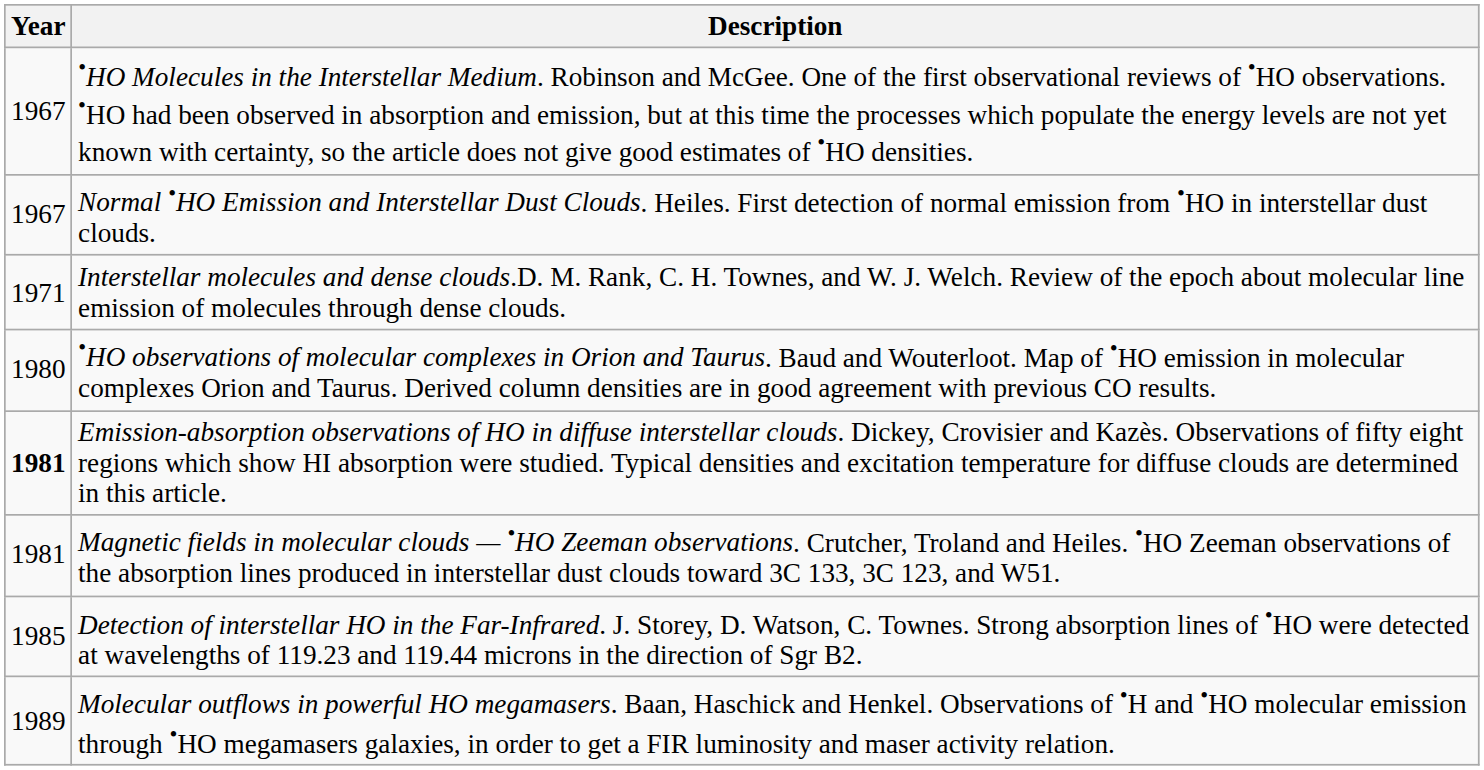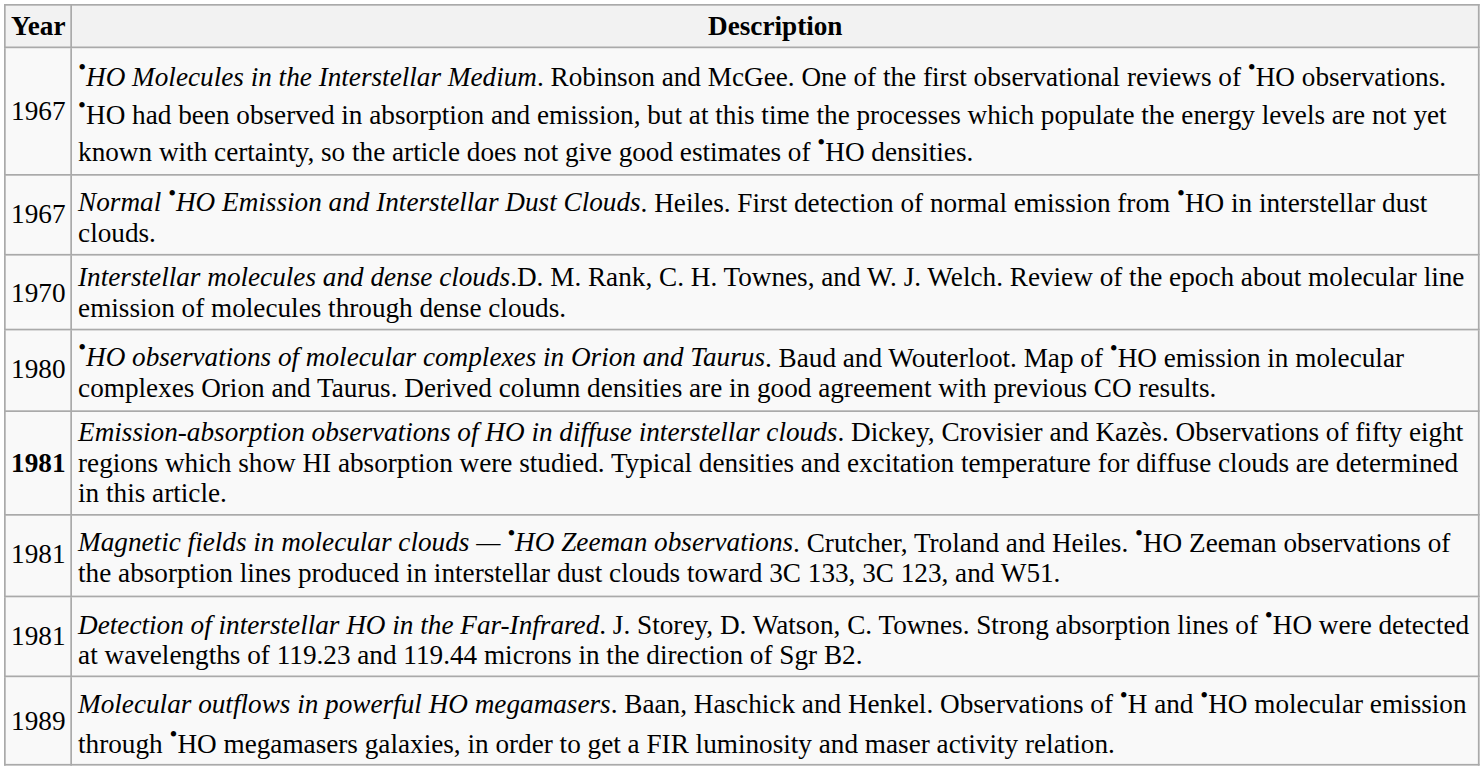(38, 292) 1971 -> (38, 292) 1970
(38, 635) 1985 -> (38, 635) 1981
